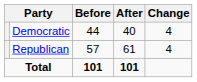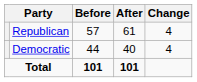rows swapped: (41, 49) <-> (41, 31)
